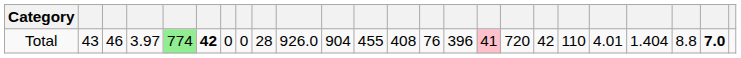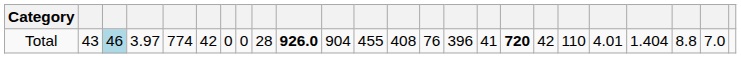(114, 41) no background -> (114, 41) lightblue background
(180, 41) lightgreen background -> (180, 41) no background
(208, 41) bold -> (208, 41) normal
(299, 41) normal -> (299, 41) bold
(489, 41) pink background -> (489, 41) no background
(517, 41) normal -> (517, 41) bold
(715, 41) bold -> (715, 41) normal
